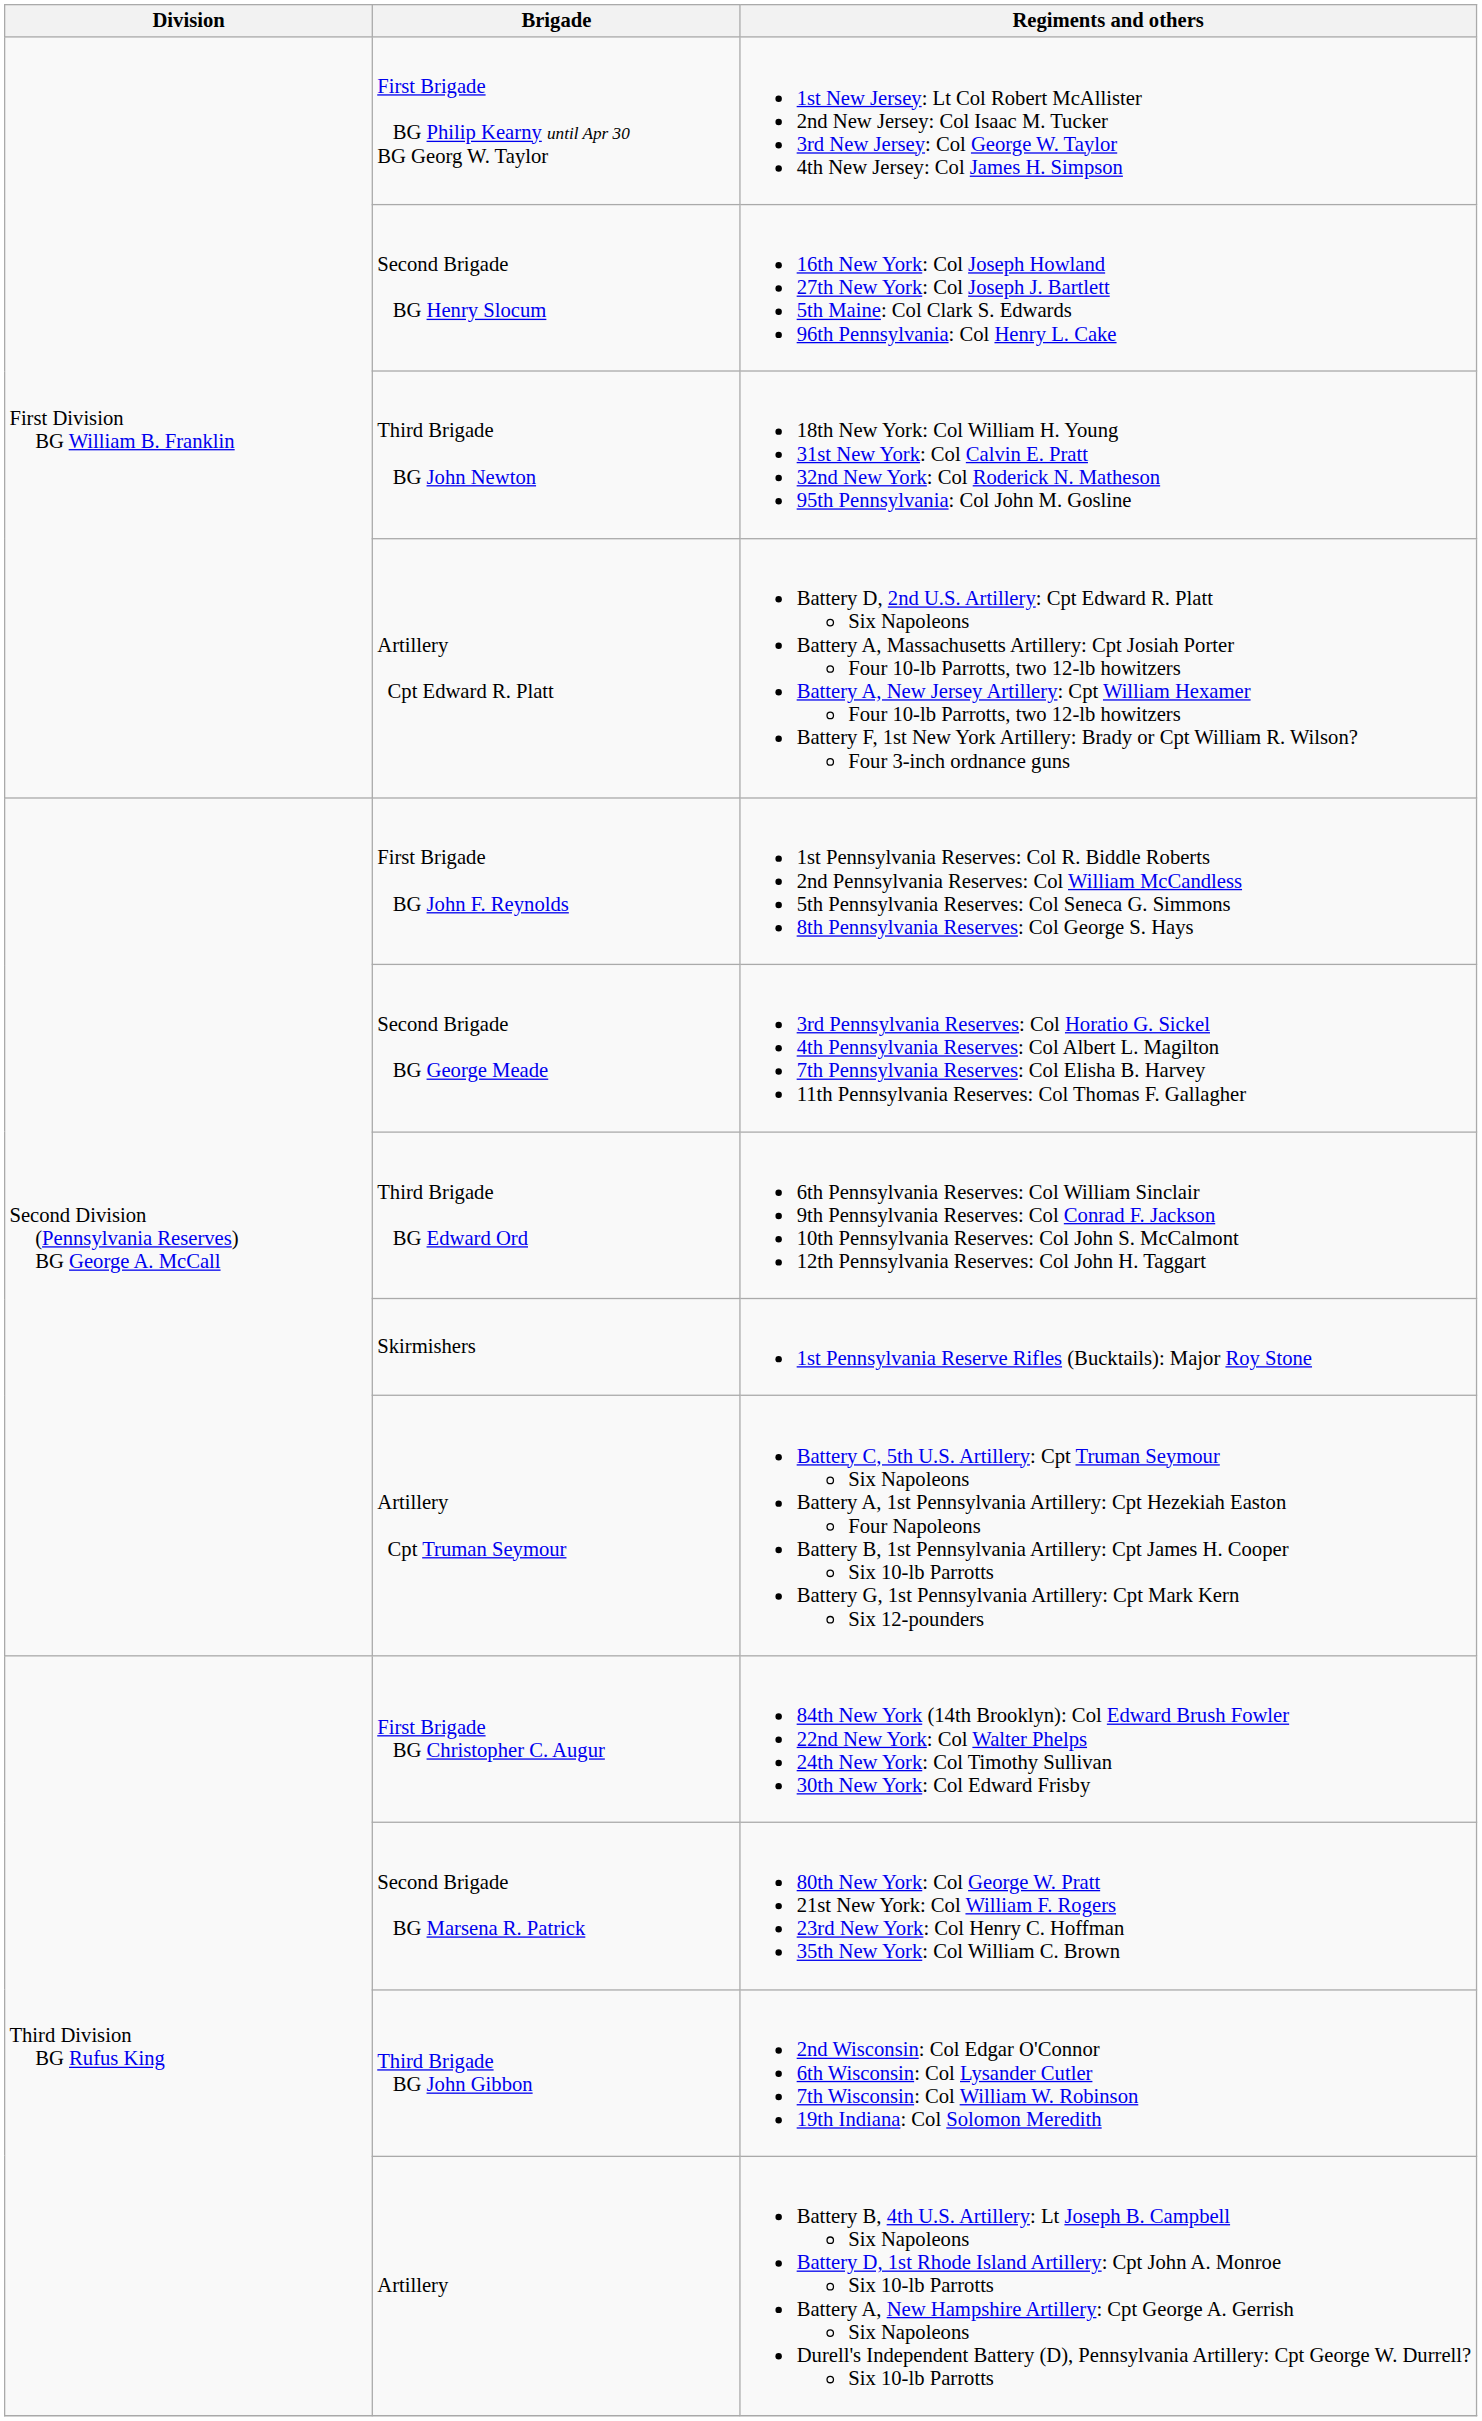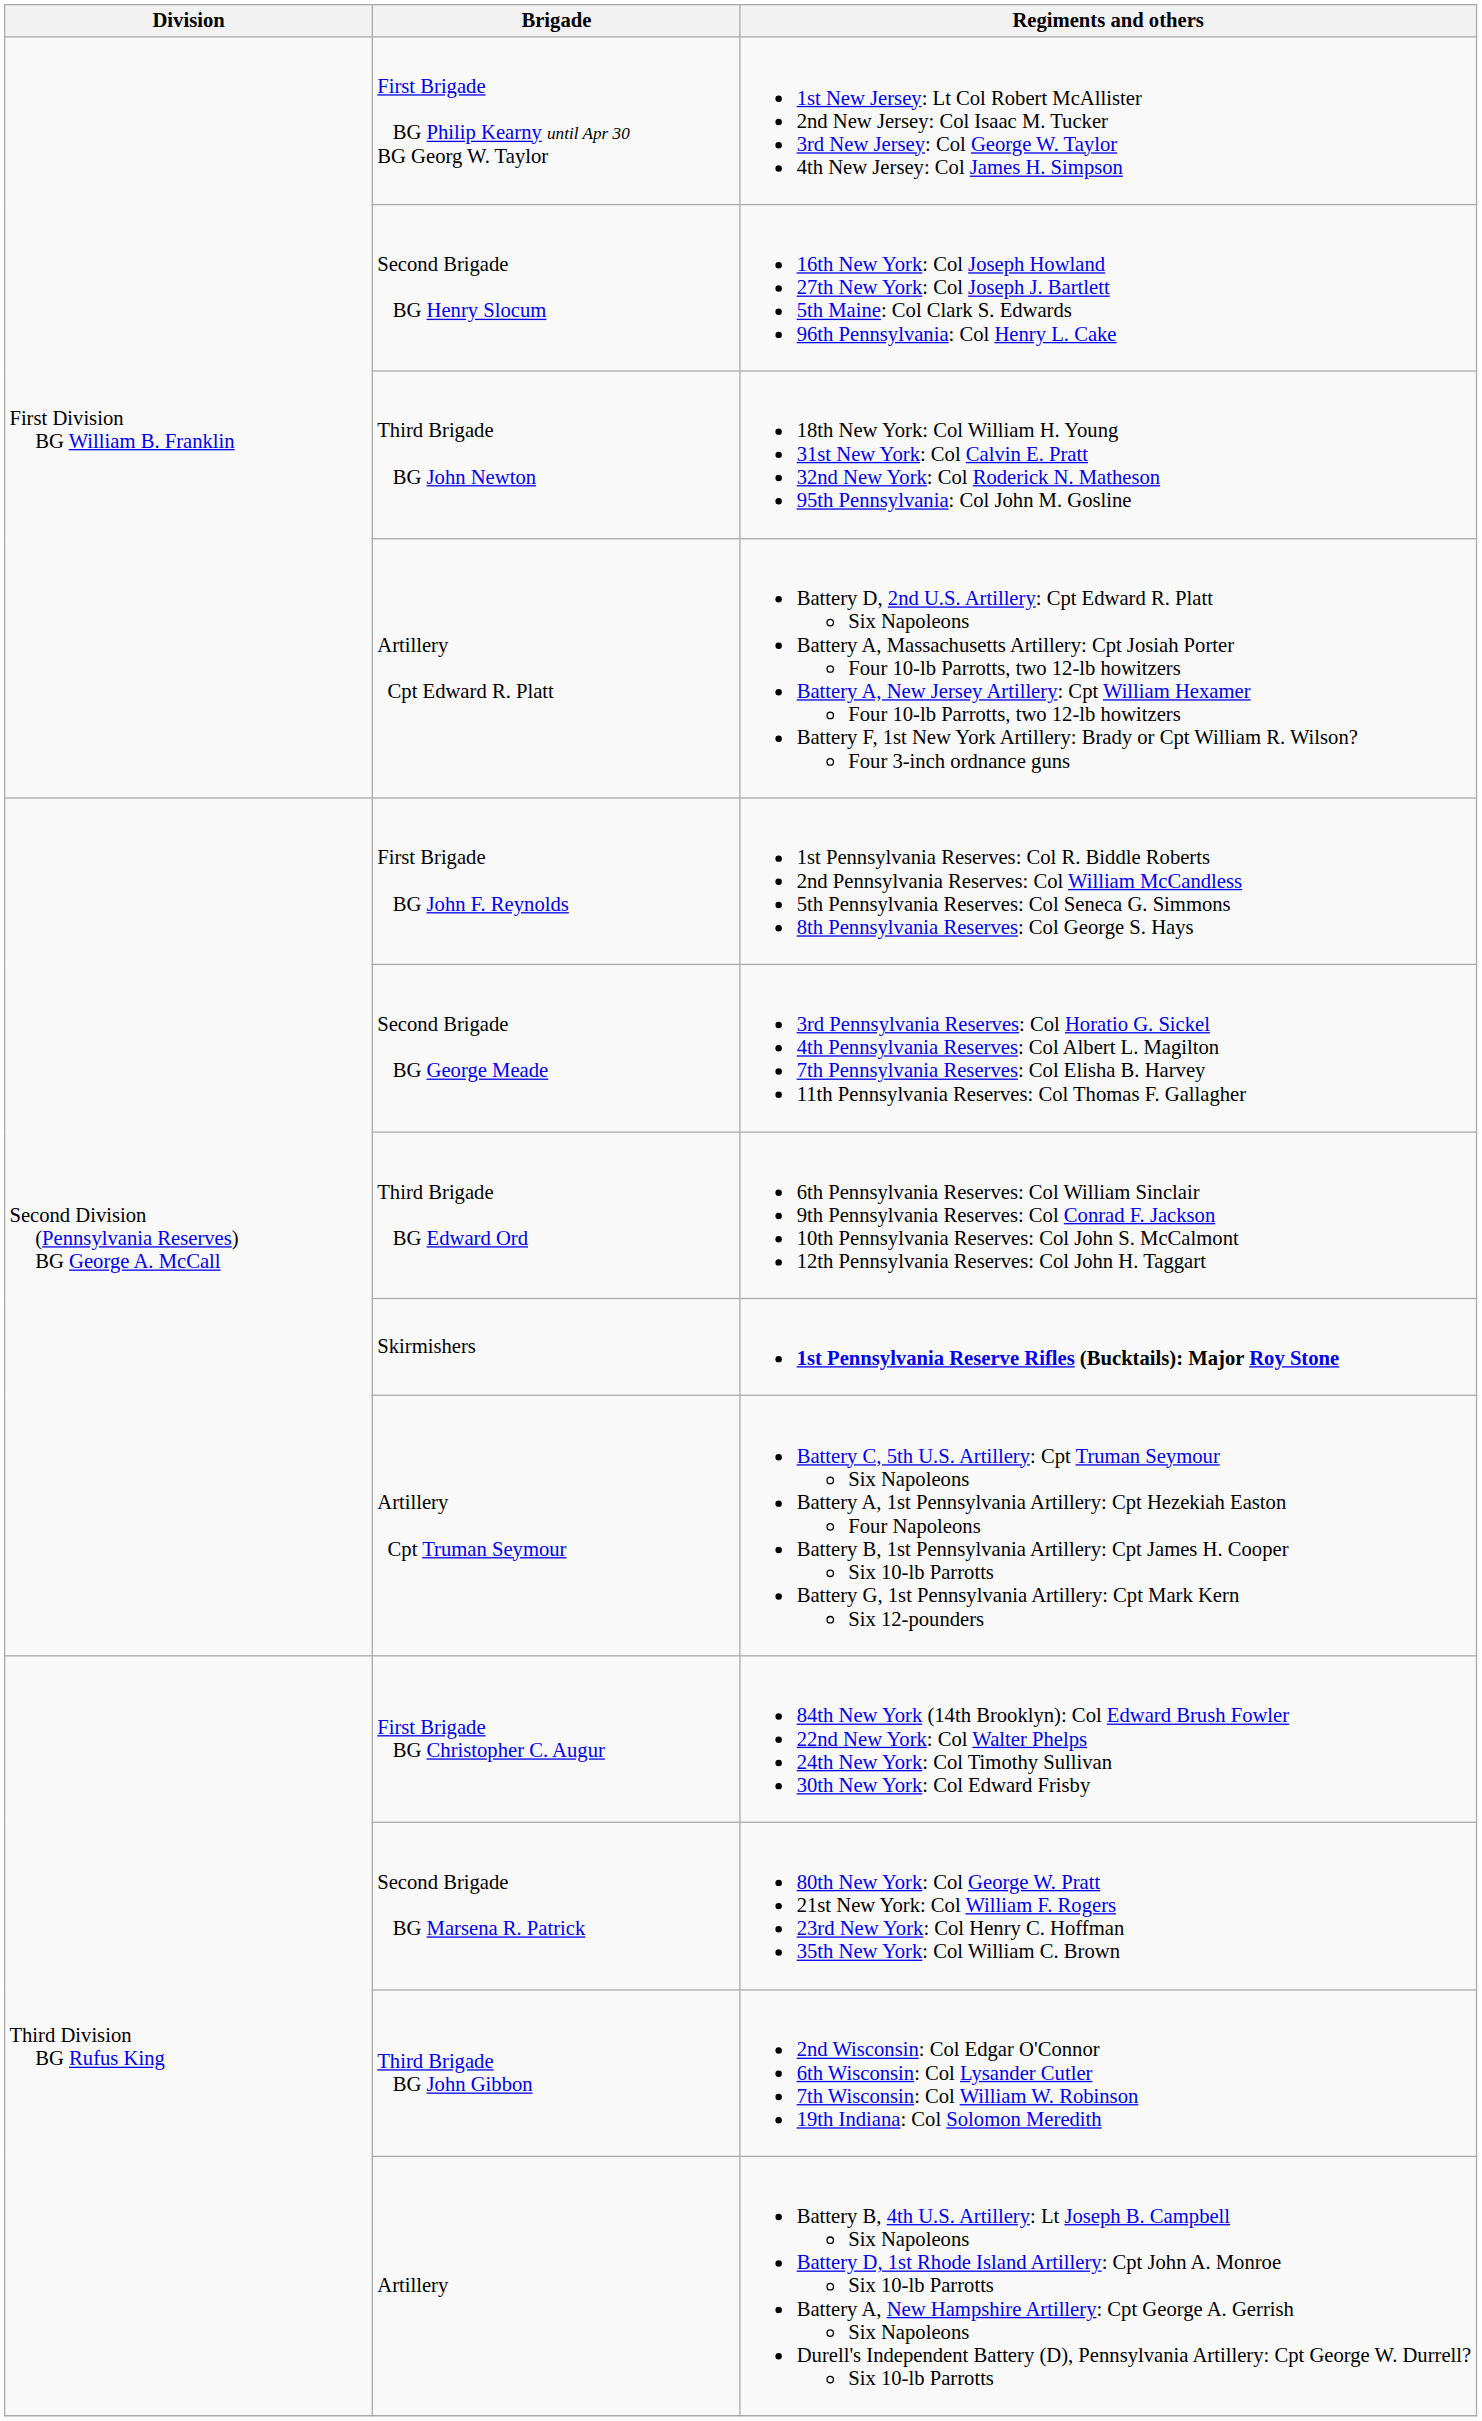(1108, 1359) normal -> (1108, 1359) bold
